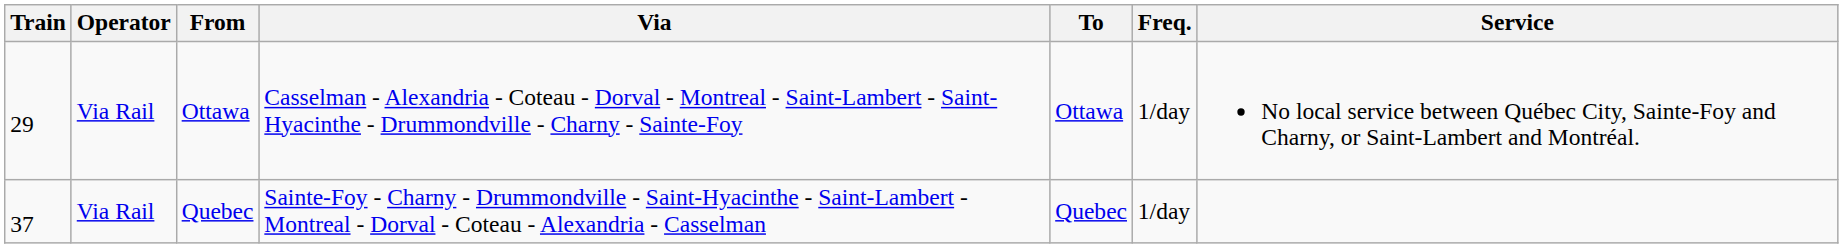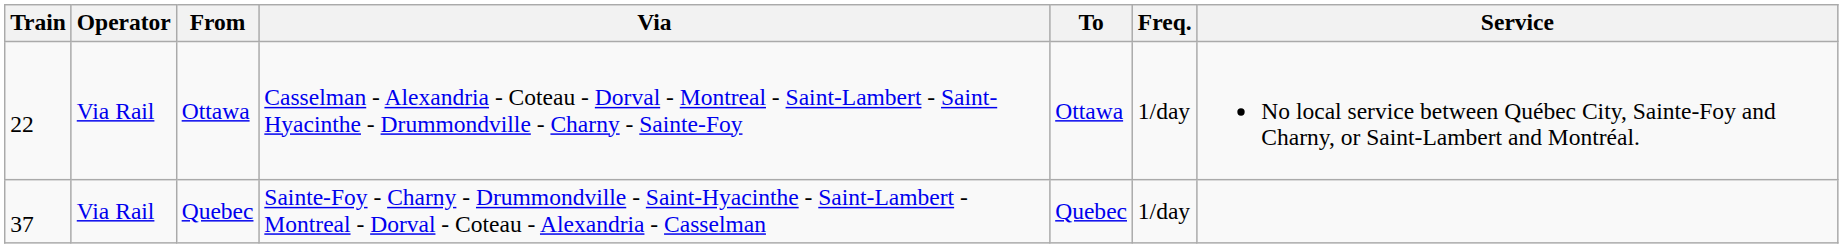(22, 123) 29 -> (22, 123) 22
